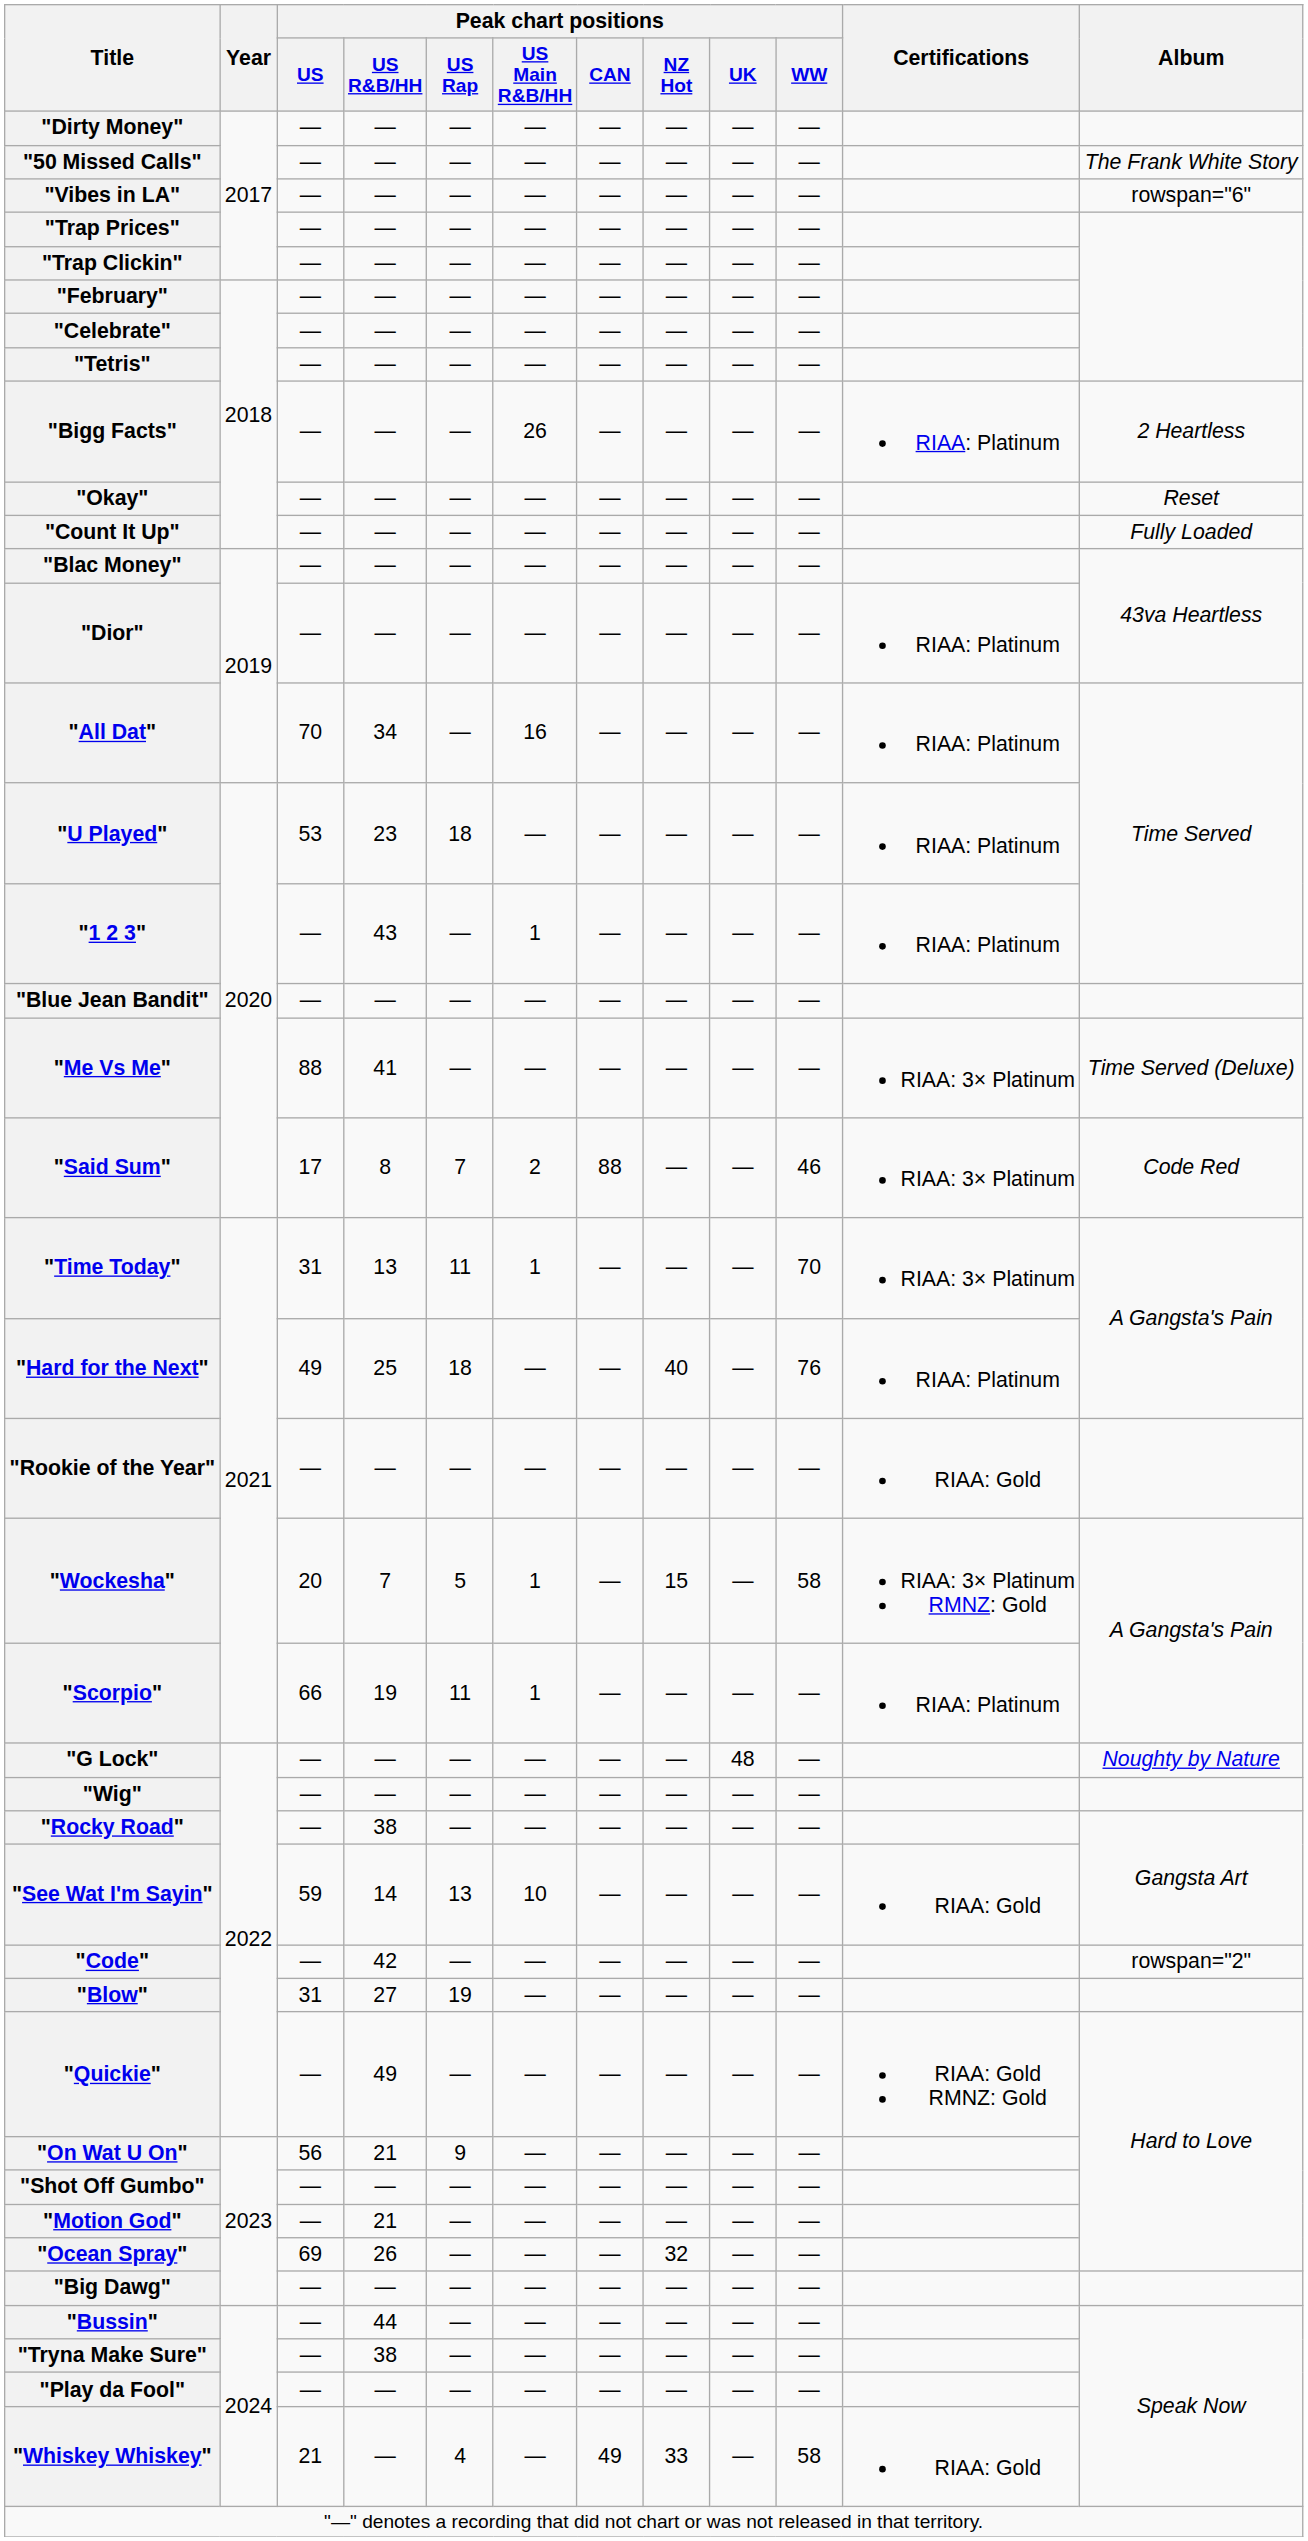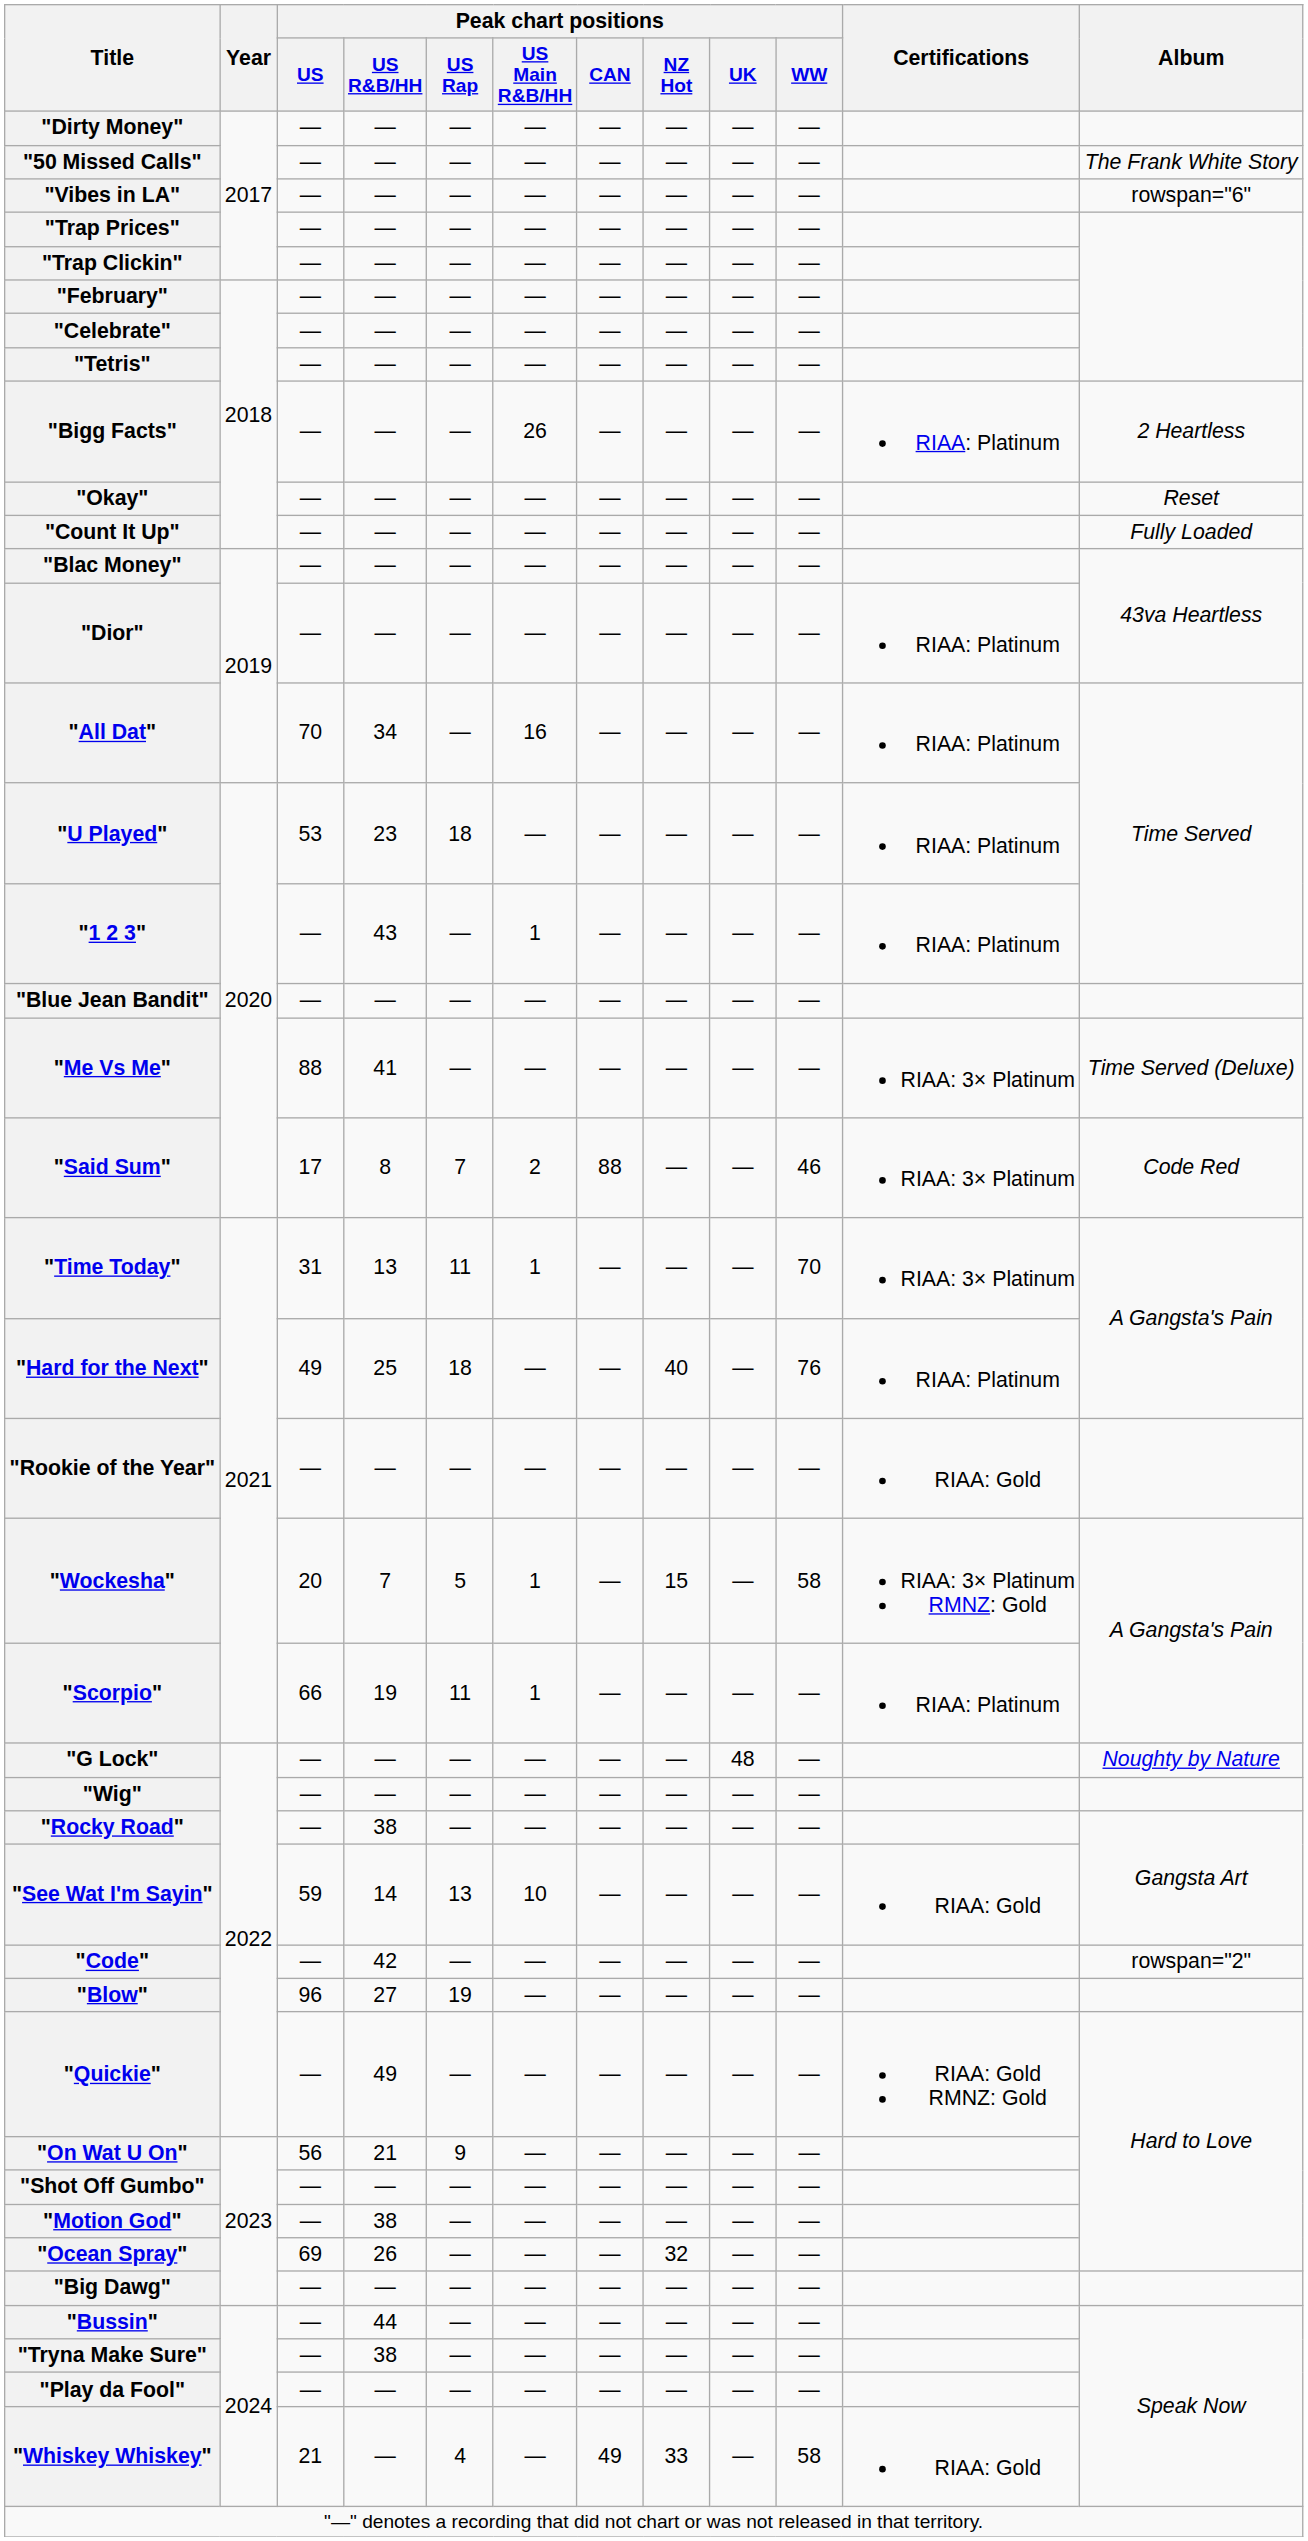(310, 1995) 31 -> (310, 1995) 96
(385, 2220) 21 -> (385, 2220) 38
